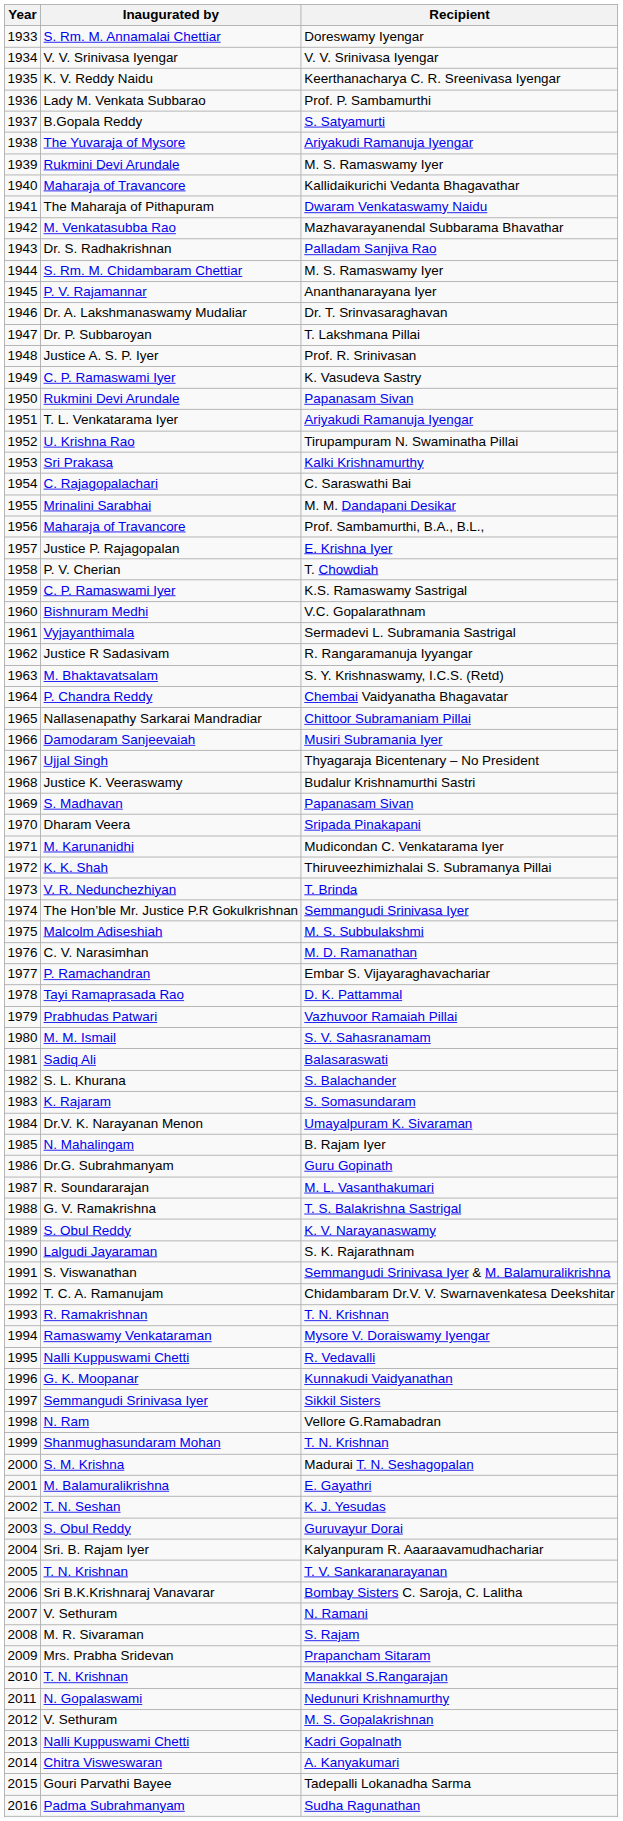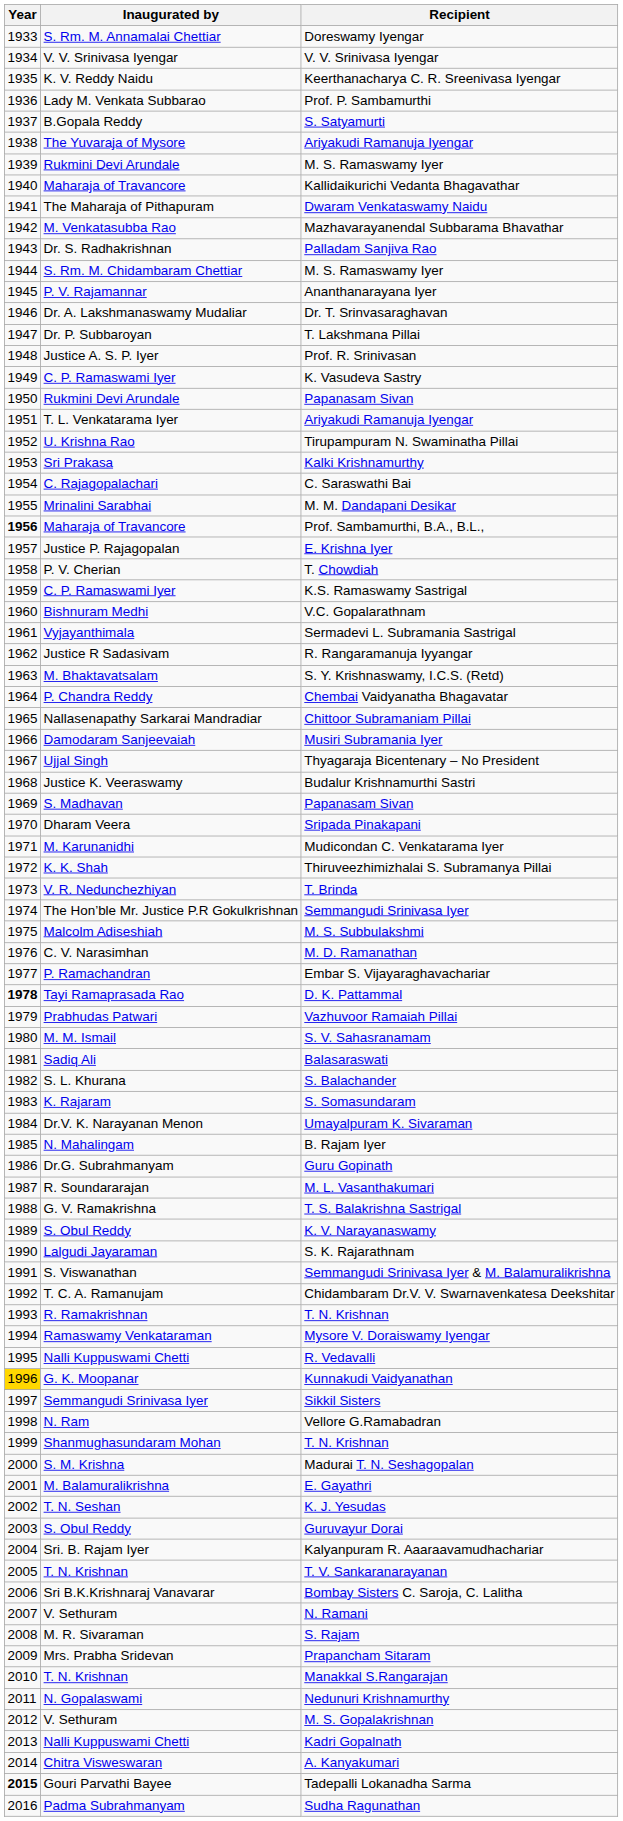(22, 526) normal -> (22, 526) bold
(22, 995) normal -> (22, 995) bold
(22, 1379) no background -> (22, 1379) gold background
(22, 1784) normal -> (22, 1784) bold
